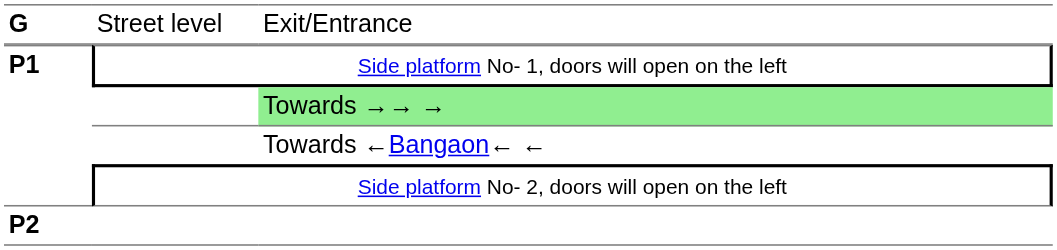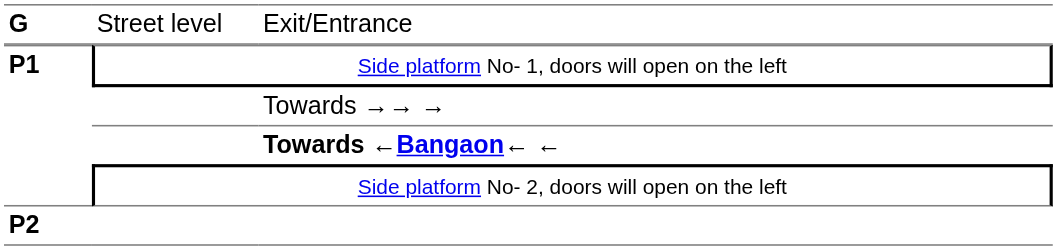(354, 105) lightgreen background -> (354, 105) no background
(405, 145) normal -> (412, 145) bold
